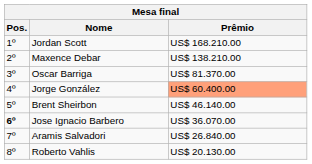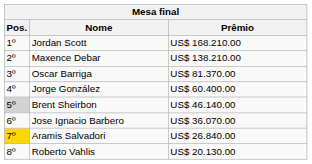(203, 89) lightsalmon background -> (203, 89) no background
(11, 105) no background -> (11, 105) lightgrey background
(11, 120) bold -> (11, 120) normal
(11, 136) no background -> (11, 136) gold background
